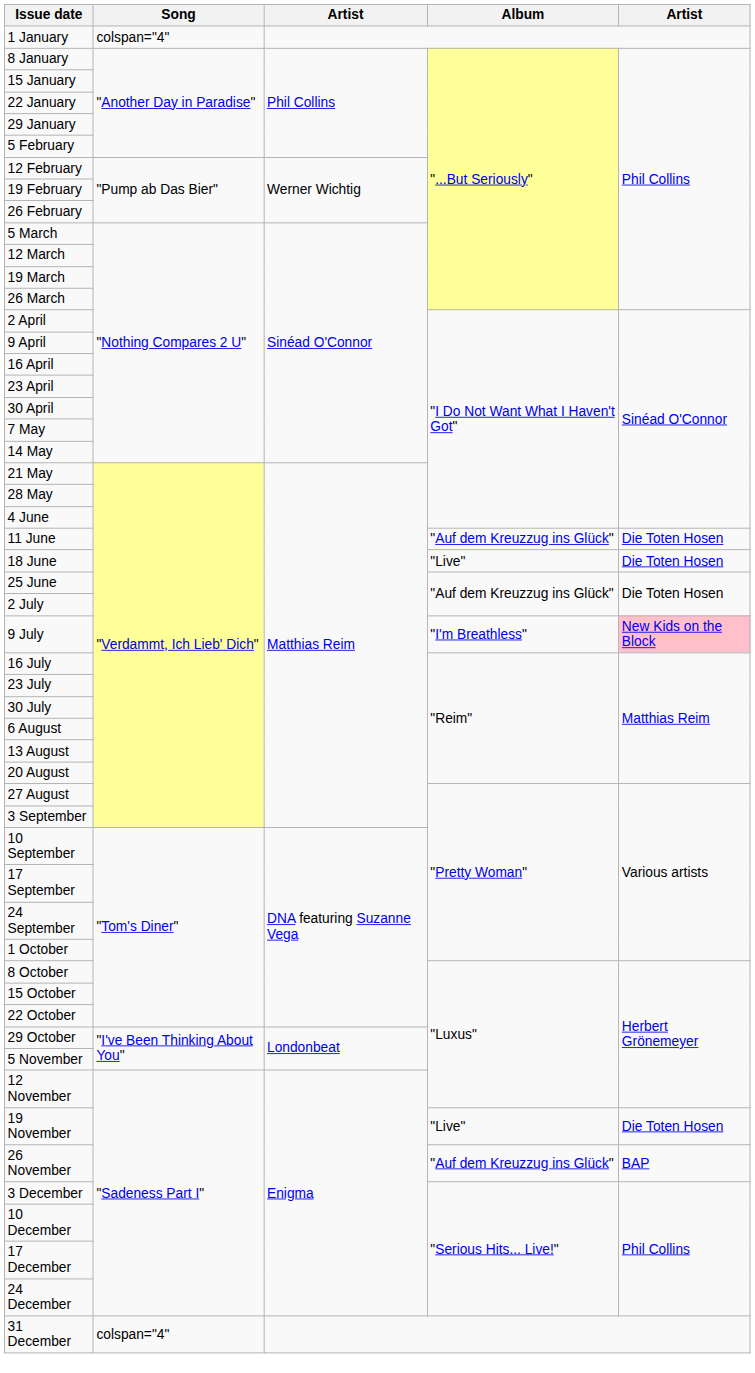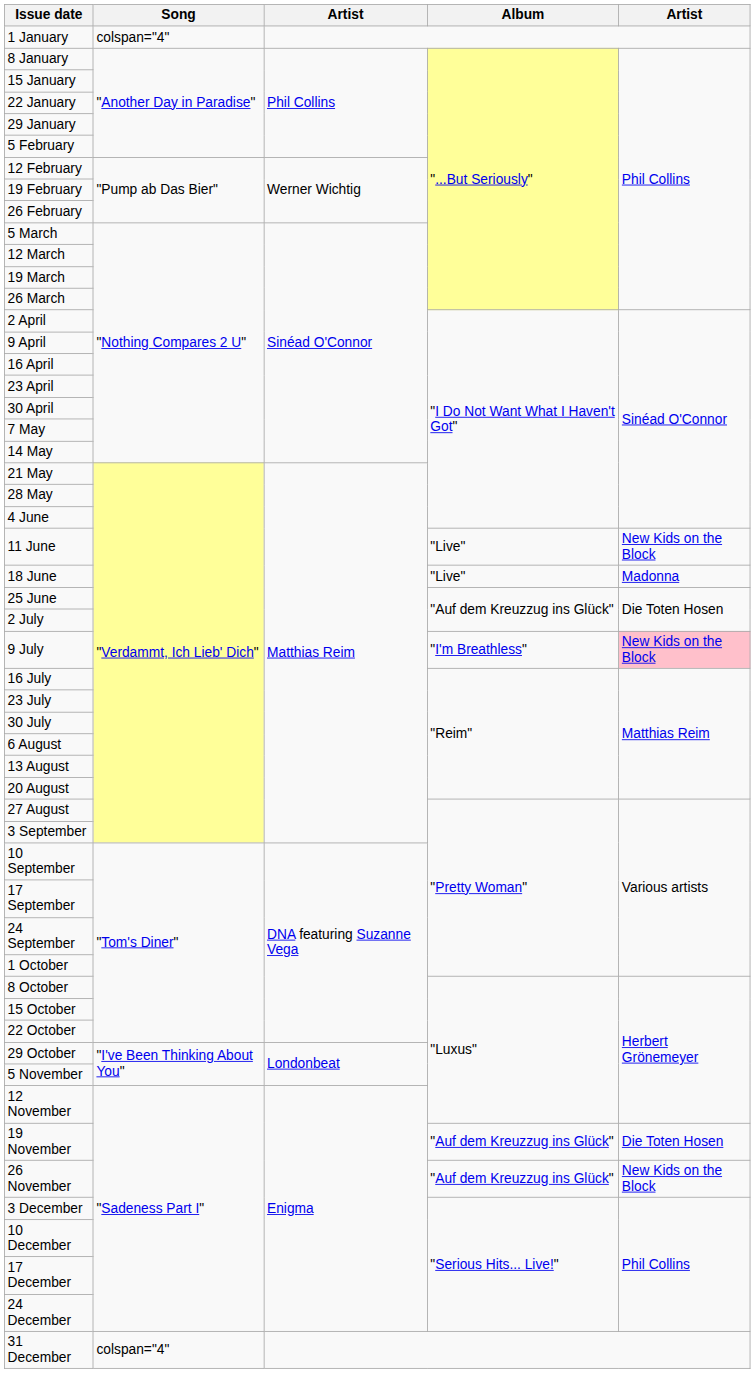(522, 539) "Auf dem Kreuzzug ins Glück" -> (448, 546) "Live"
(673, 539) Die Toten Hosen -> (672, 546) New Kids on the Block
(673, 560) Die Toten Hosen -> (651, 576) Madonna
(448, 1126) "Live" -> (522, 1141) "Auf dem Kreuzzug ins Glück"
(636, 1163) BAP -> (672, 1178) New Kids on the Block
